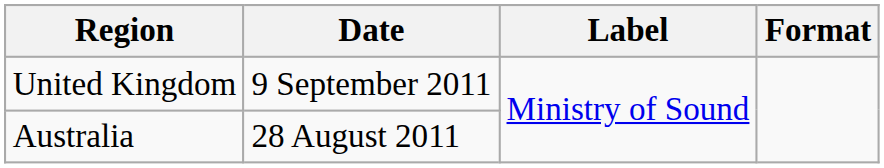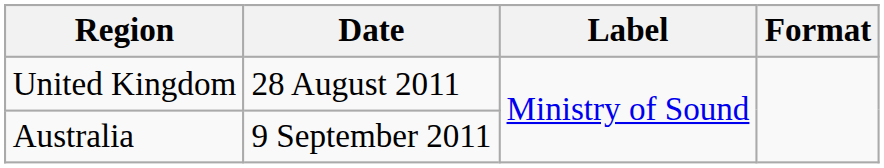(371, 83) 9 September 2011 -> (356, 83) 28 August 2011
(356, 135) 28 August 2011 -> (371, 135) 9 September 2011
